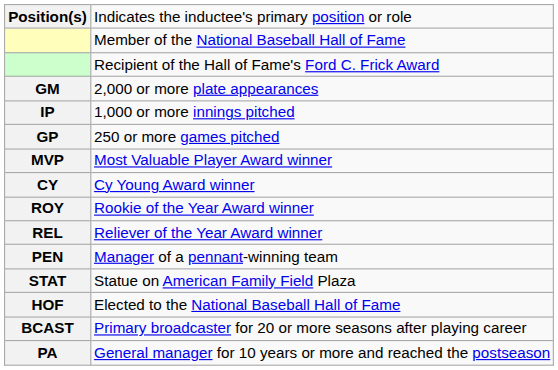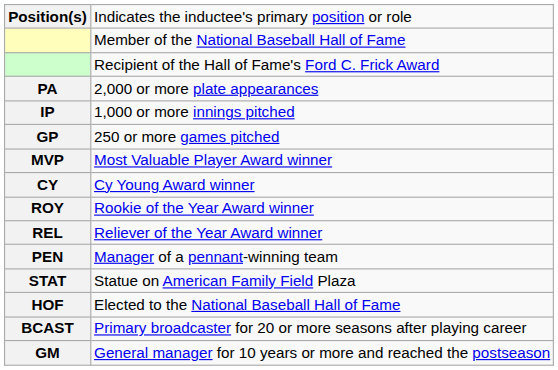(47, 88) GM -> (47, 88) PA
(47, 352) PA -> (47, 352) GM
